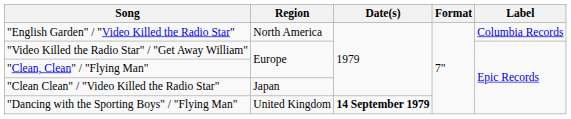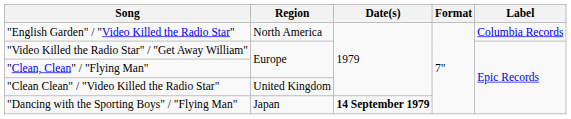(266, 86) Japan -> (292, 86) United Kingdom
(292, 104) United Kingdom -> (266, 104) Japan
